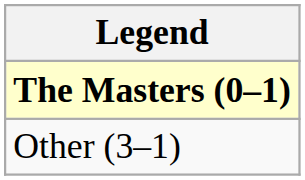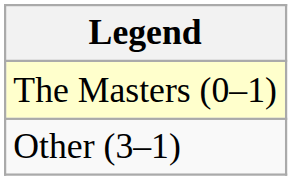(152, 89) bold -> (145, 89) normal
